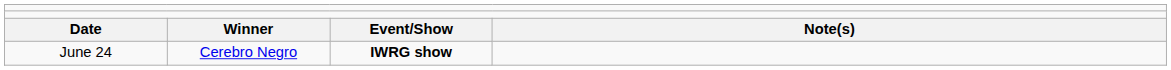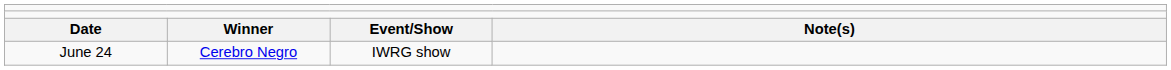(411, 53) bold -> (411, 53) normal
